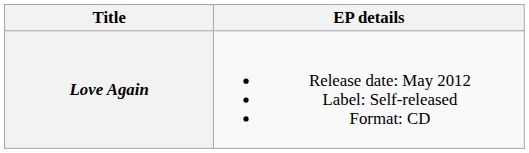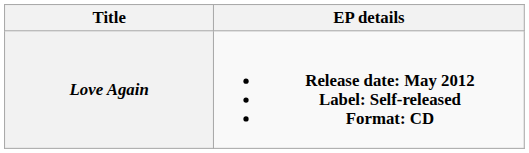(369, 99) normal -> (369, 99) bold
